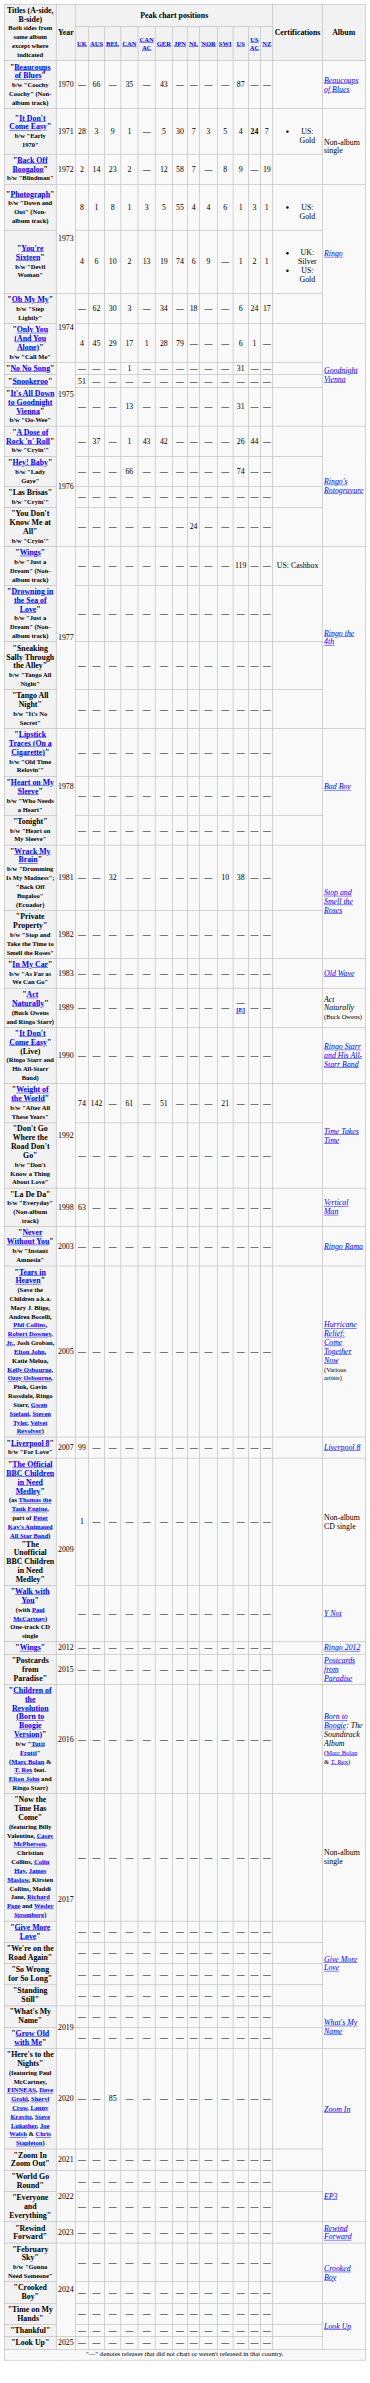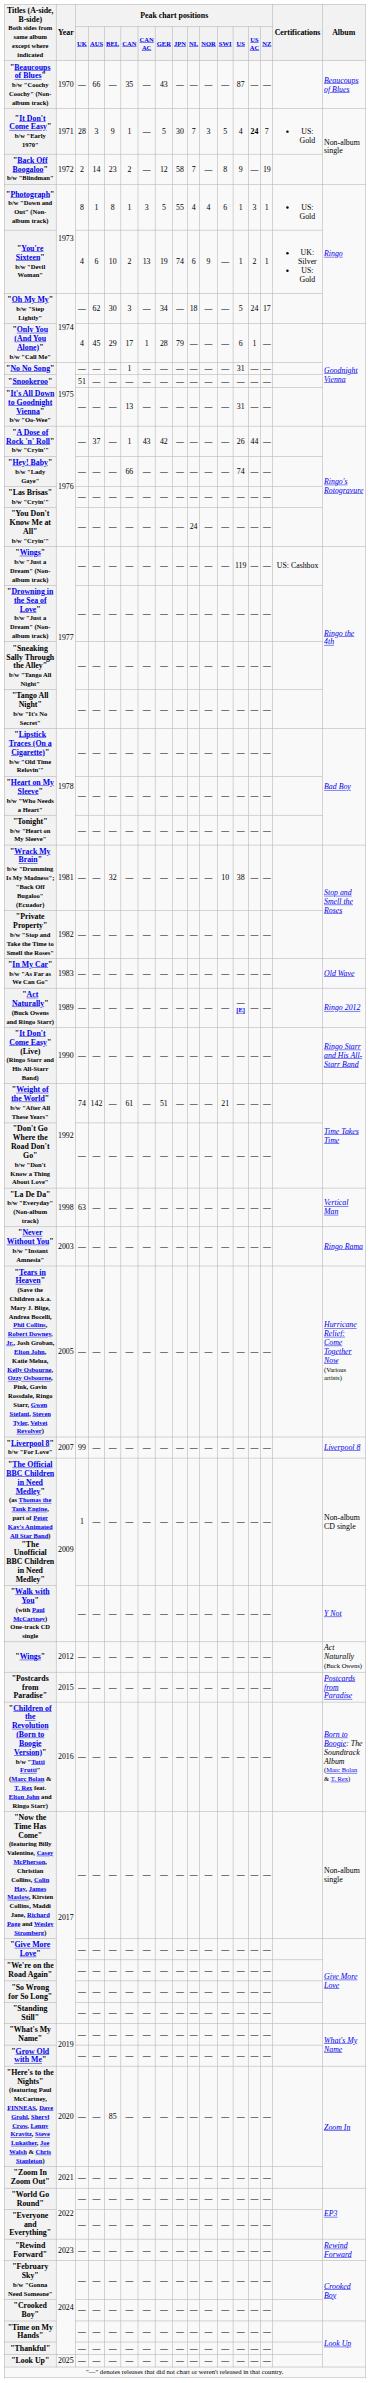(241, 308) 6 -> (241, 308) 5
(343, 1008) Act Naturally (Buck Owens) -> (342, 1008) Ringo 2012
(342, 1648) Ringo 2012 -> (343, 1657) Act Naturally (Buck Owens)
